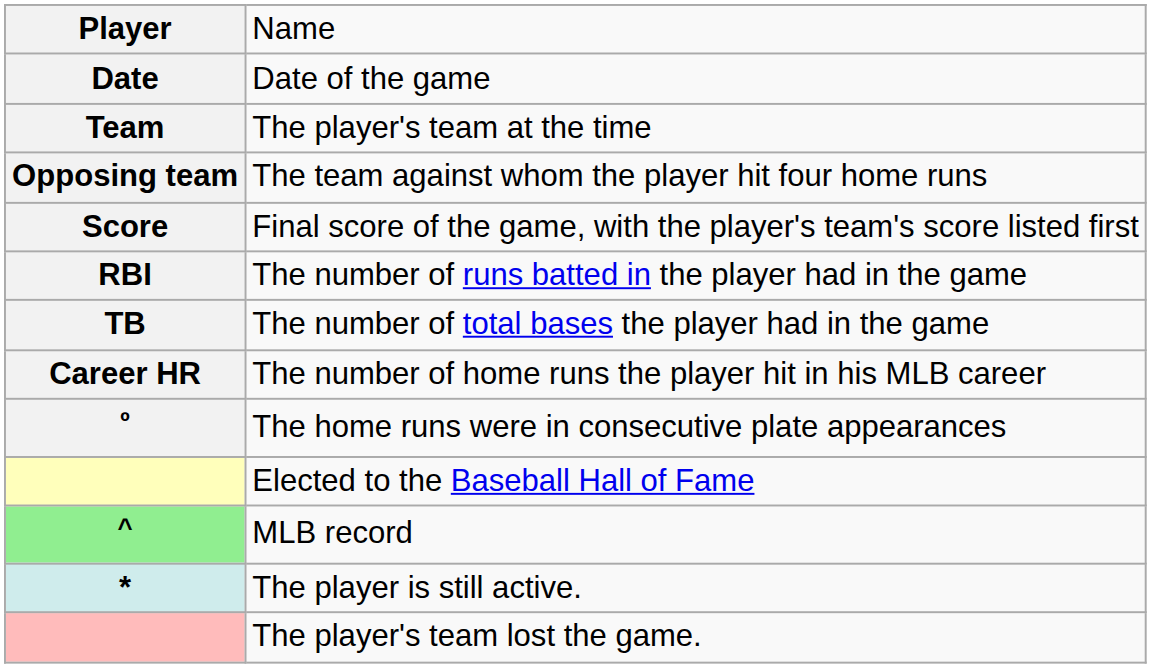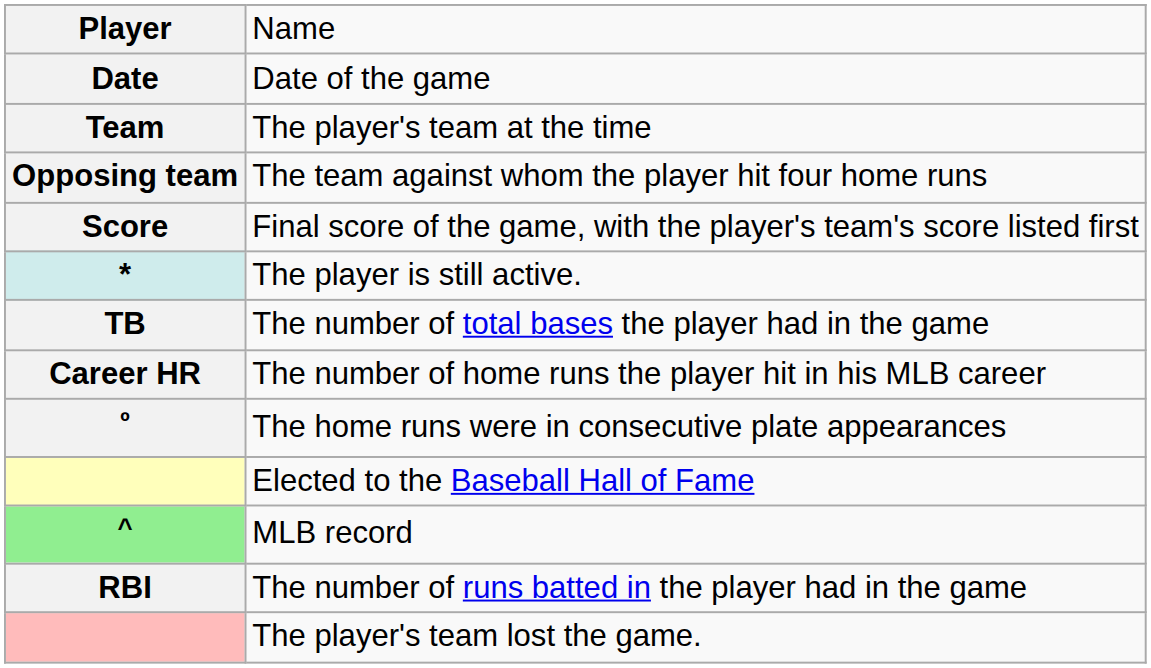rows swapped: (640, 275) <-> (417, 587)
